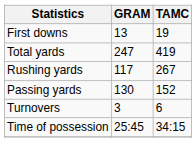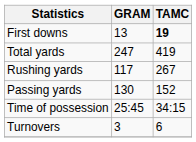(162, 33) normal -> (162, 33) bold
rows swapped: (34, 108) <-> (58, 127)
